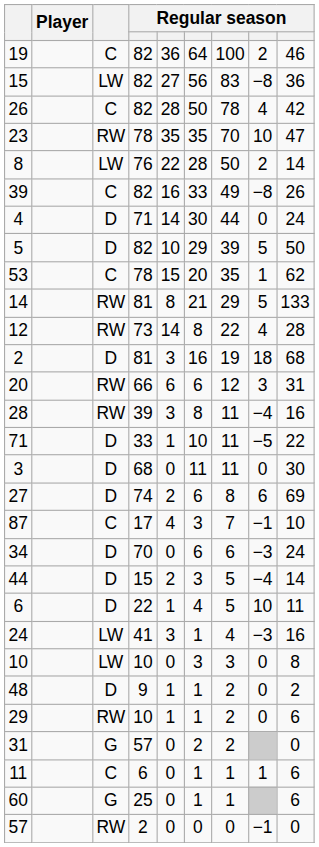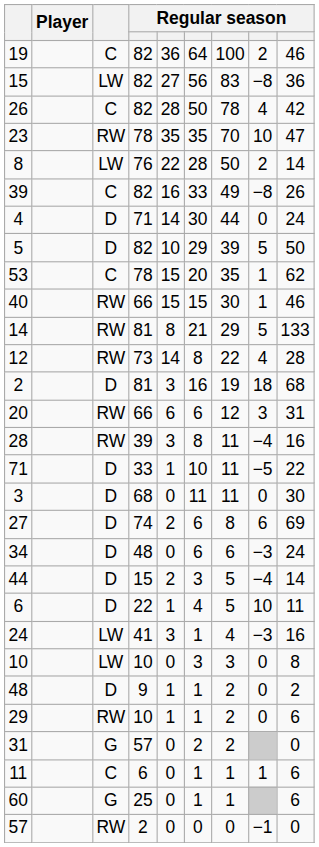+ row: (18, 302)
- row: (18, 524)
(143, 551) 70 -> (143, 551) 48
